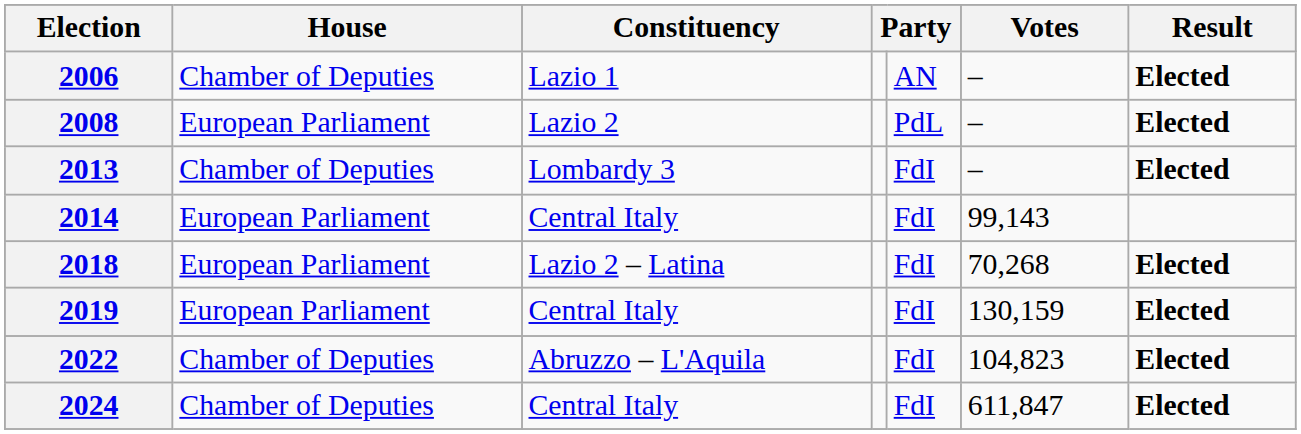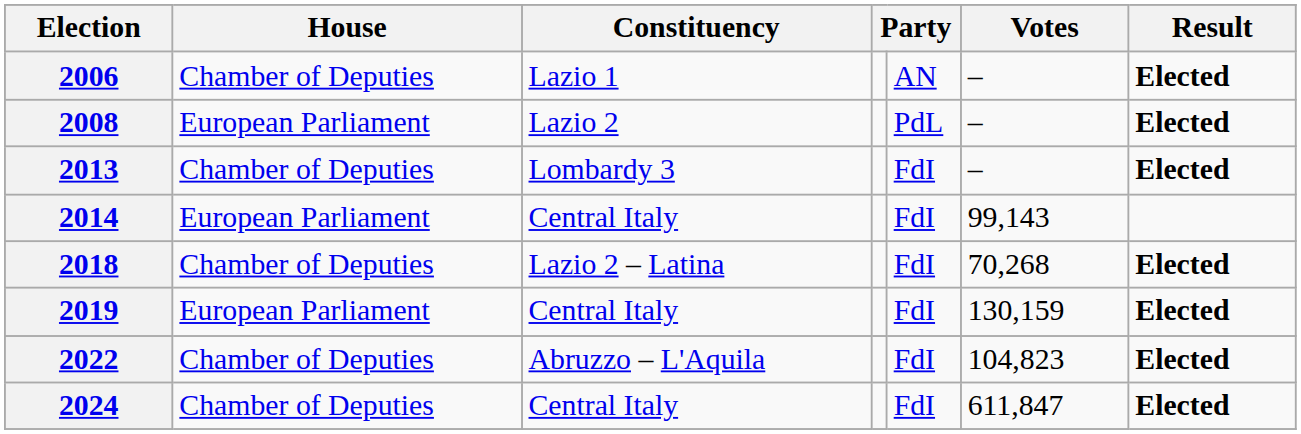(305, 264) European Parliament -> (307, 264) Chamber of Deputies
